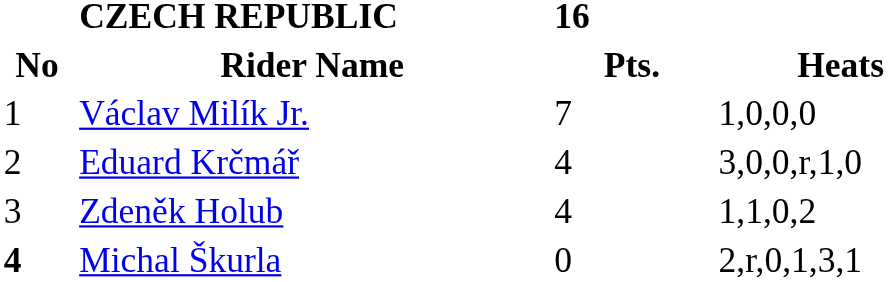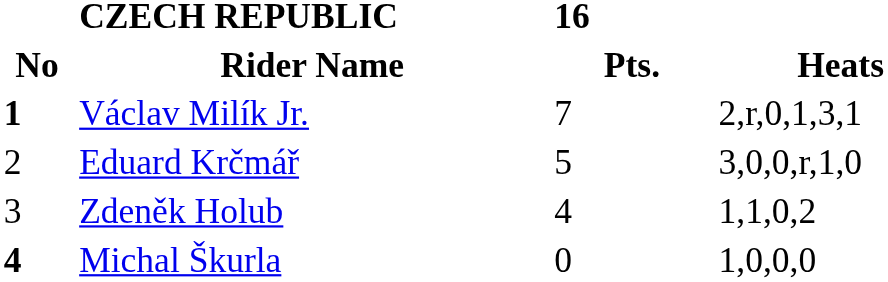(13, 113) normal -> (13, 113) bold
(767, 113) 1,0,0,0 -> (790, 113) 2,r,0,1,3,1
(563, 162) 4 -> (563, 162) 5
(790, 260) 2,r,0,1,3,1 -> (767, 260) 1,0,0,0
